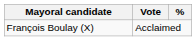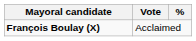(50, 28) normal -> (53, 28) bold
